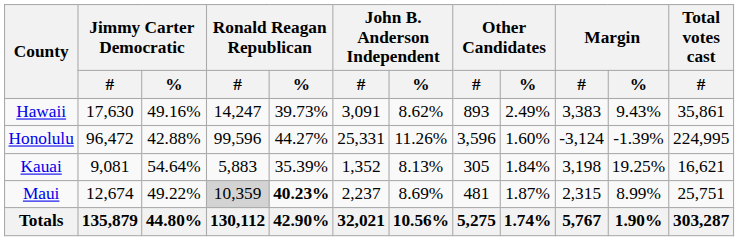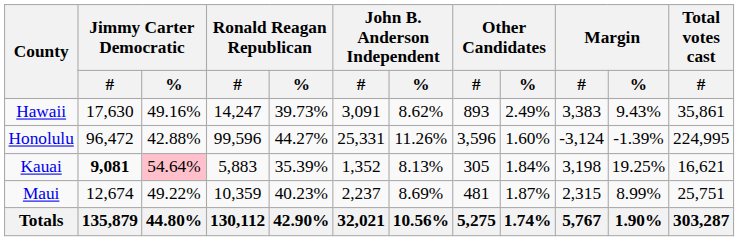(110, 166) normal -> (110, 166) bold
(174, 166) no background -> (174, 166) pink background
(238, 194) lightgrey background -> (238, 194) no background
(301, 194) bold -> (301, 194) normal
